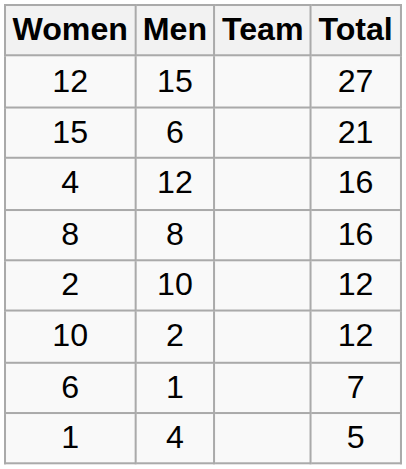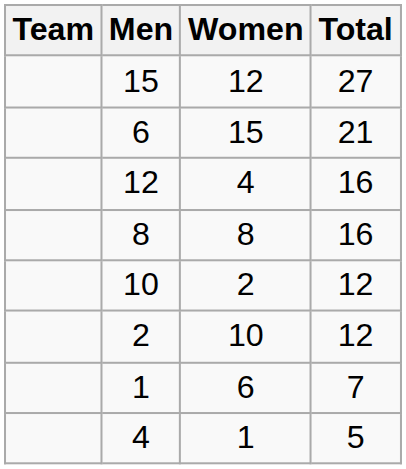columns swapped: (263, 30) <-> (70, 30)
